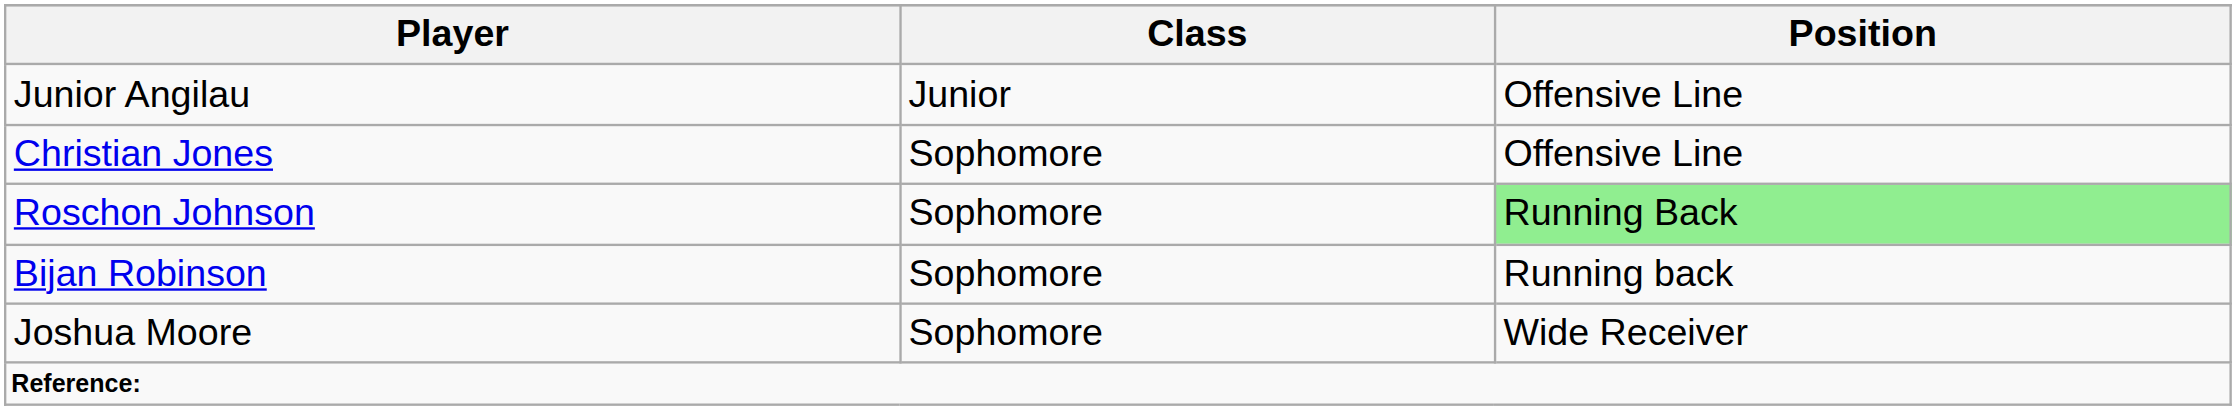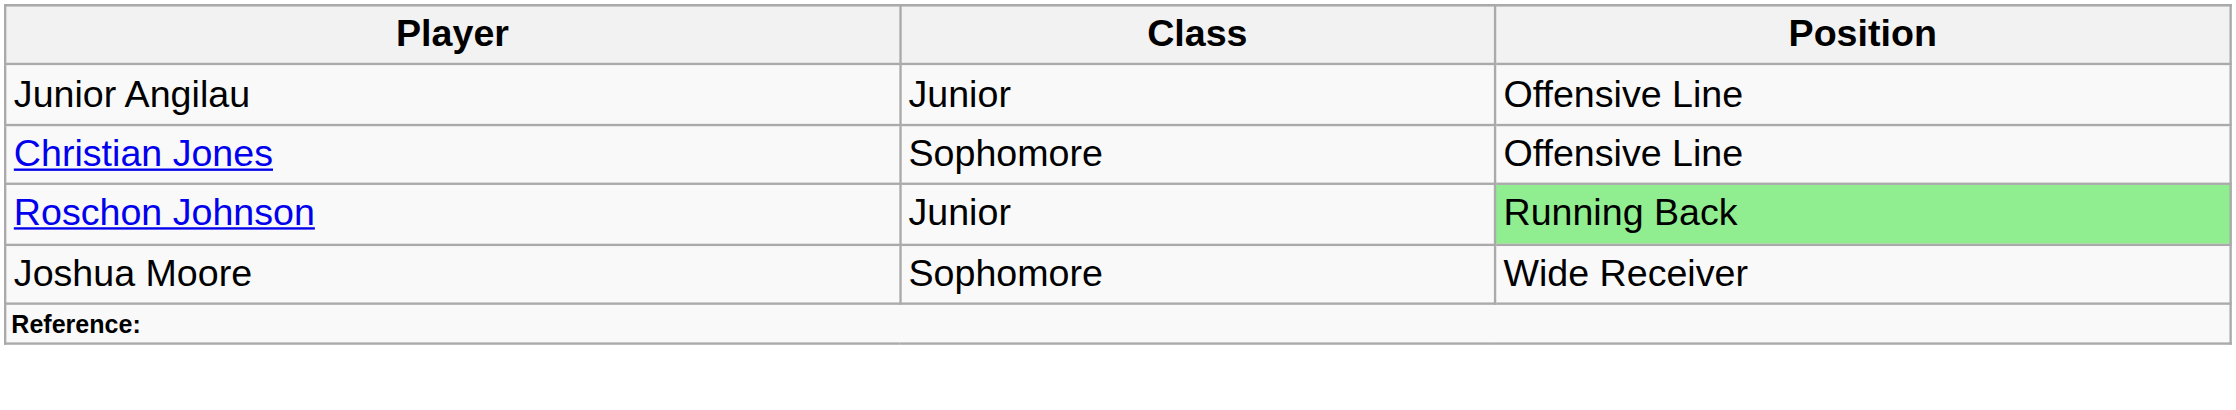(1006, 213) Sophomore -> (960, 213) Junior
- row: (140, 272)
